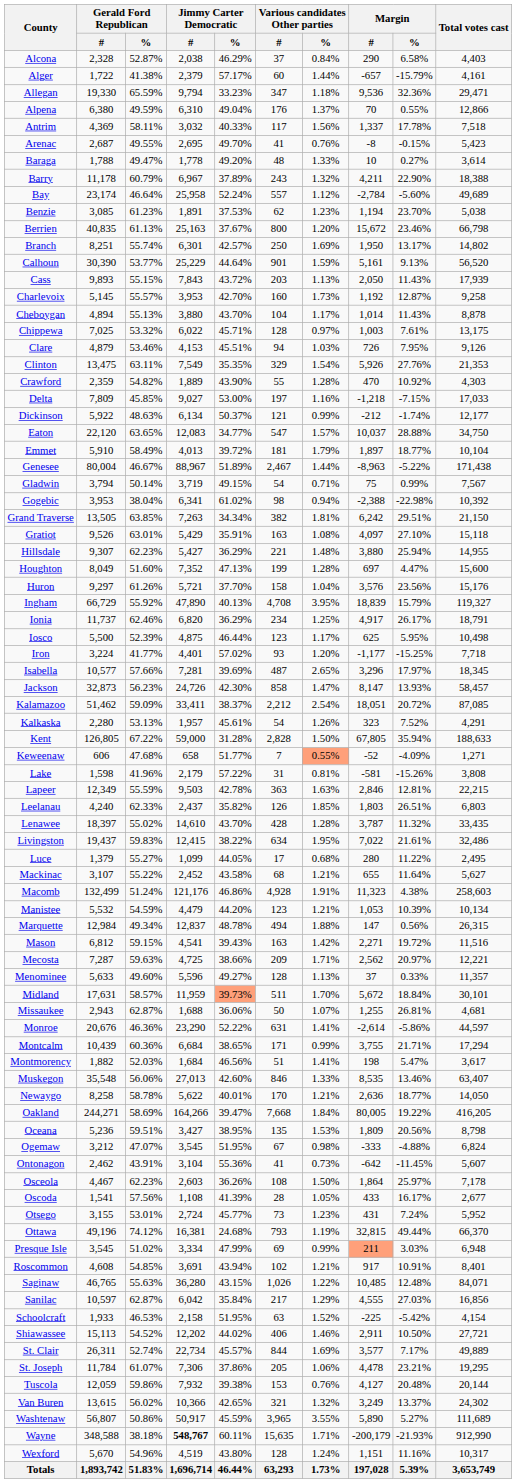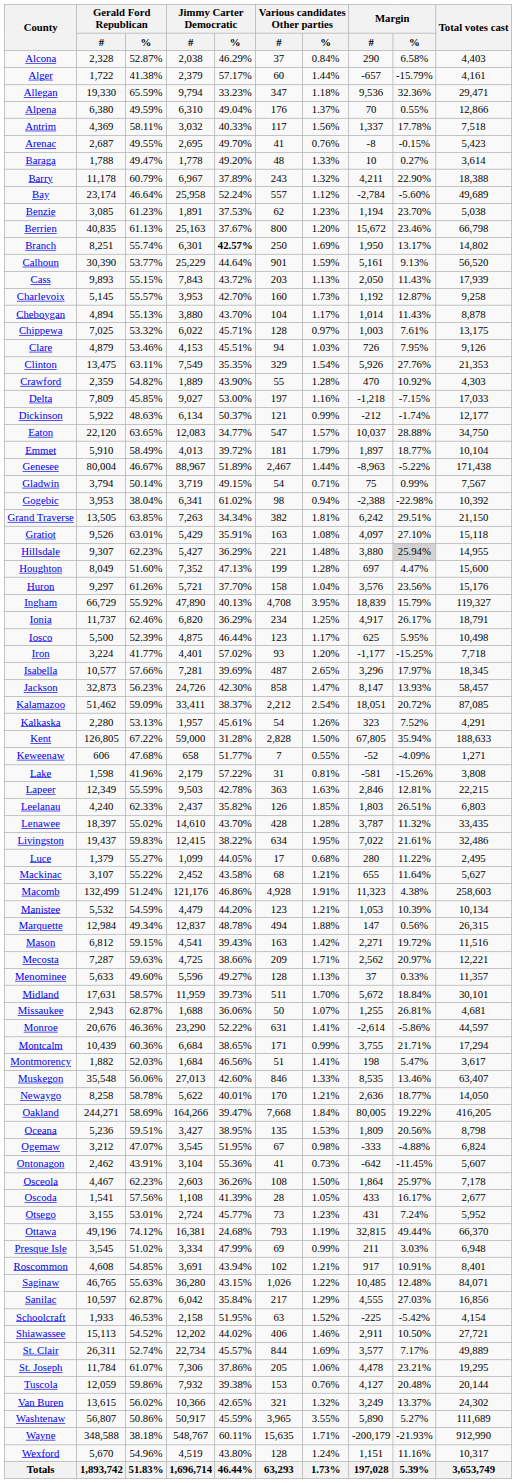(235, 246) normal -> (235, 246) bold
(414, 552) no background -> (414, 552) lightgrey background
(326, 756) lightsalmon background -> (326, 756) no background
(235, 994) lightsalmon background -> (235, 994) no background
(371, 1249) lightsalmon background -> (371, 1249) no background
(191, 1436) bold -> (191, 1436) normal
